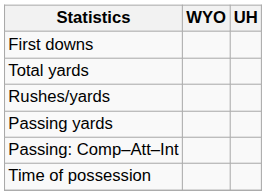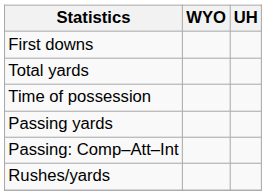rows swapped: (59, 97) <-> (80, 176)
